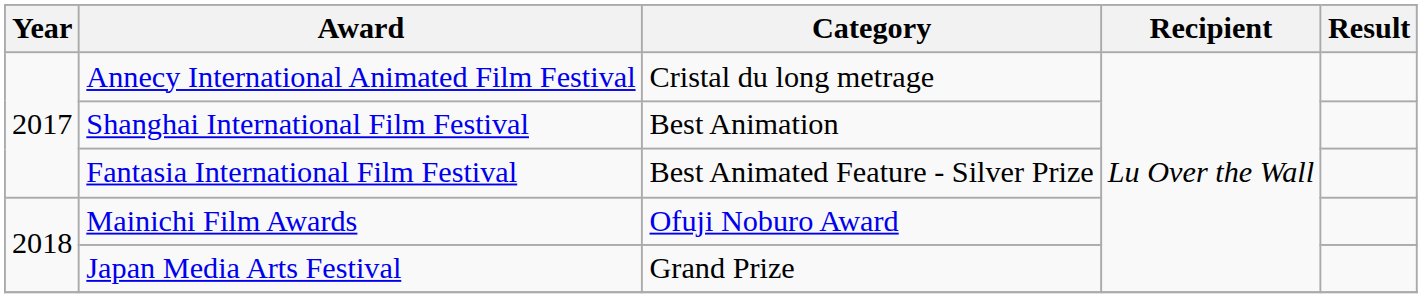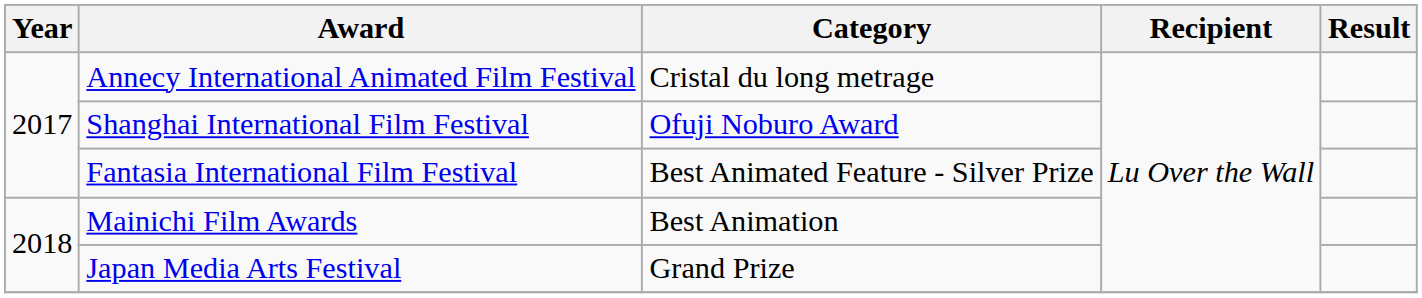(744, 124) Best Animation -> (774, 124) Ofuji Noburo Award
(774, 220) Ofuji Noburo Award -> (744, 220) Best Animation
